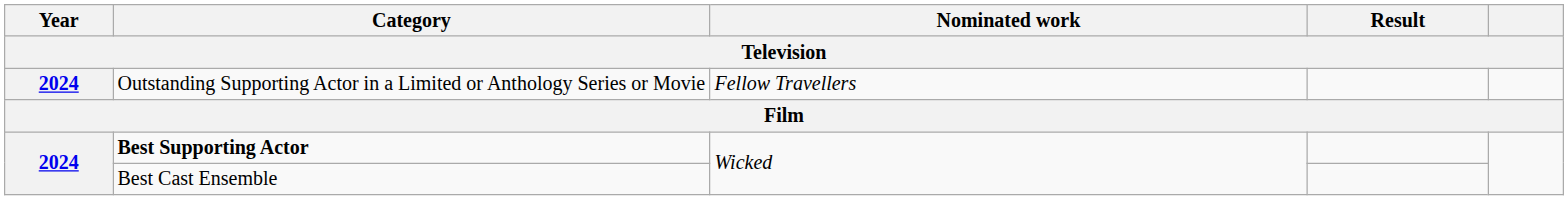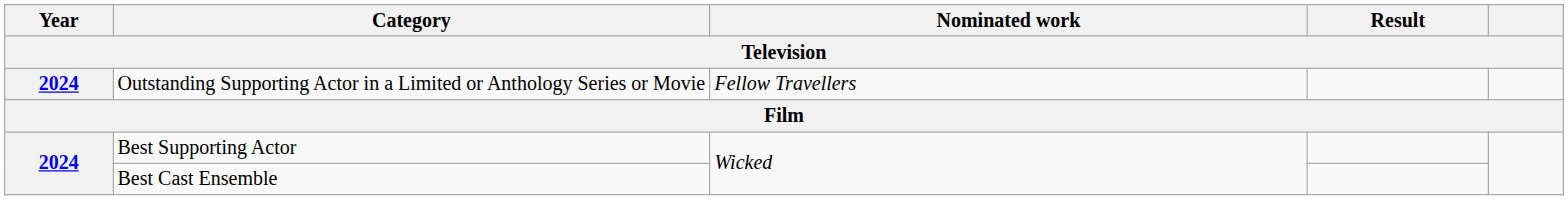(213, 147) bold -> (207, 147) normal
